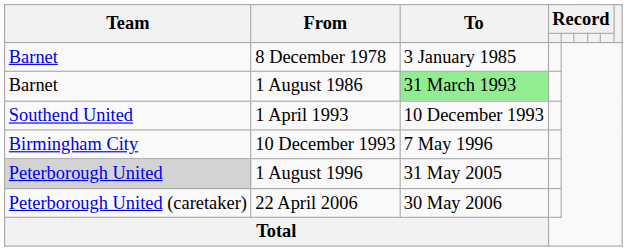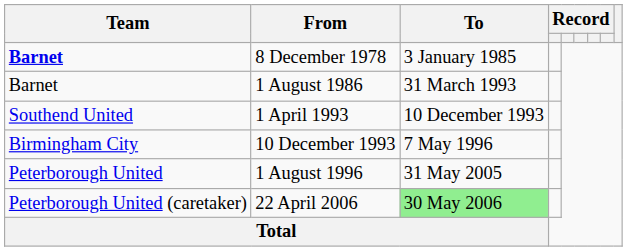(33, 56) normal -> (36, 56) bold
(460, 85) lightgreen background -> (460, 85) no background
(86, 173) lightgrey background -> (86, 173) no background
(453, 202) no background -> (453, 202) lightgreen background
